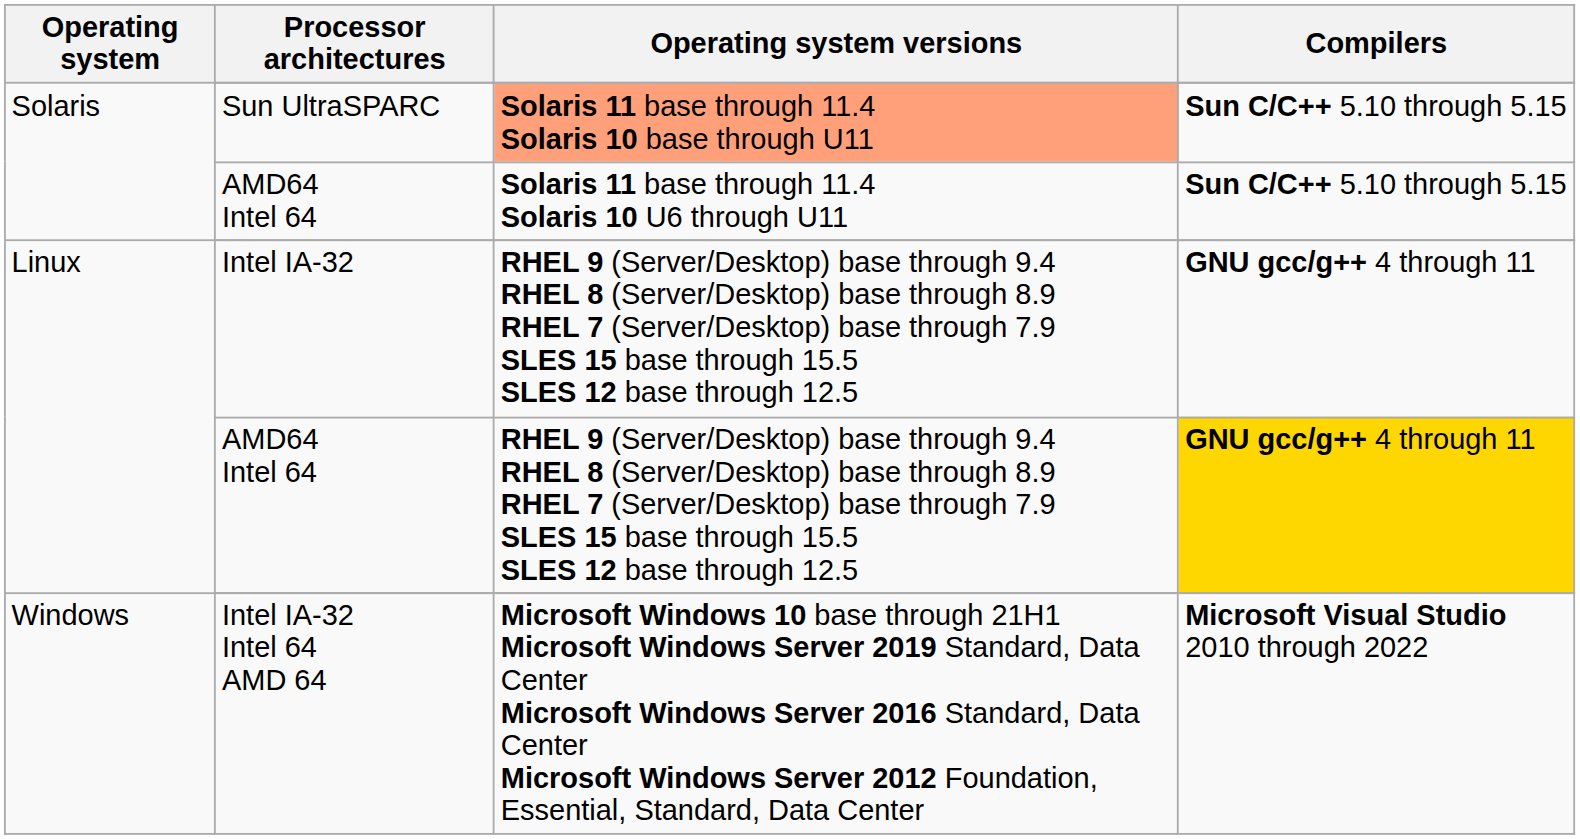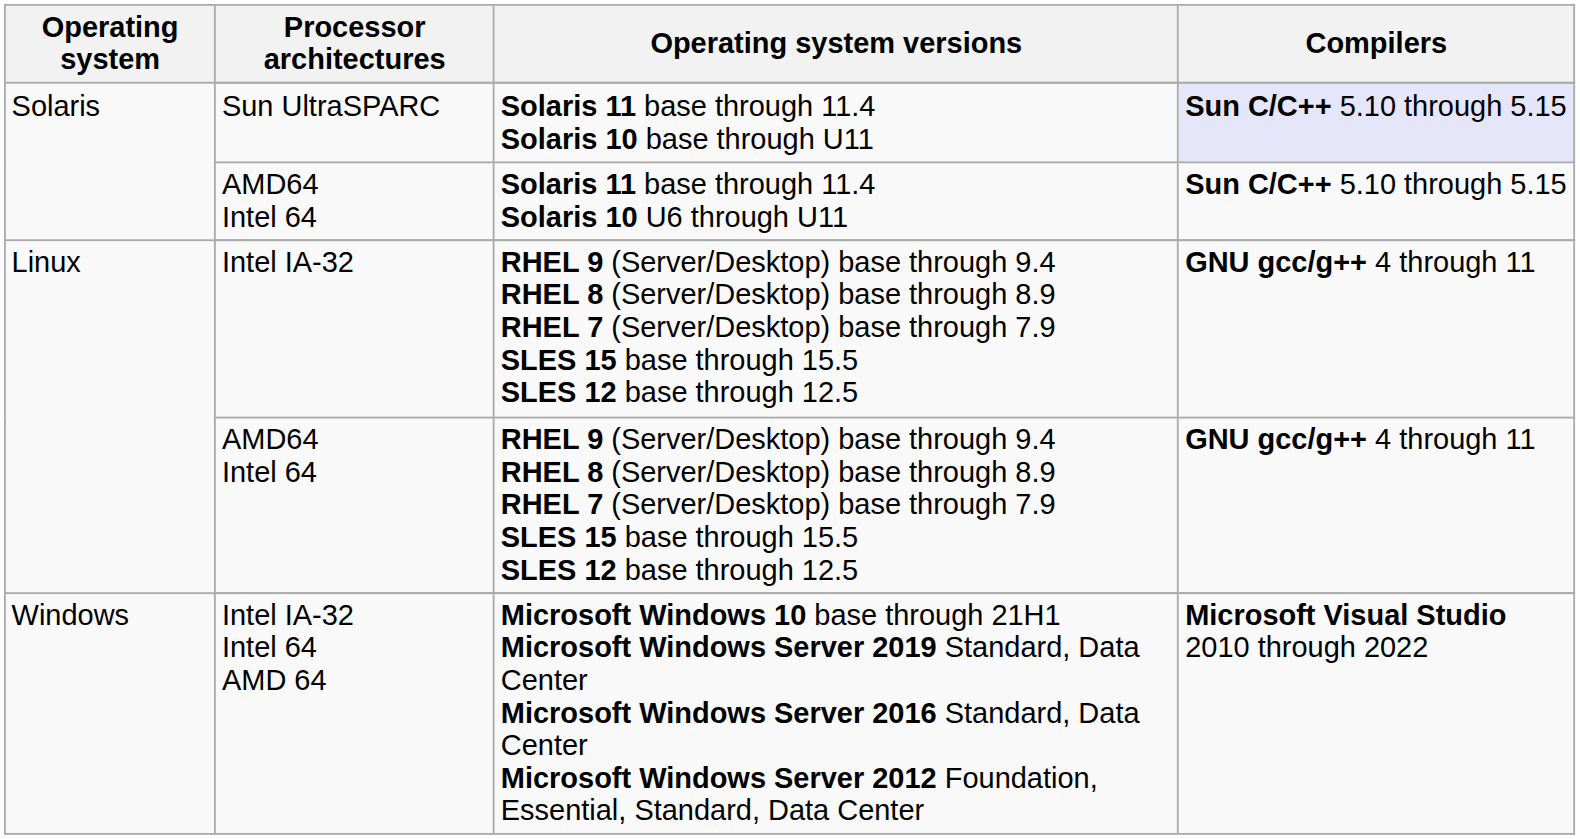(688, 122) lightsalmon background -> (688, 122) no background
(1376, 105) no background -> (1376, 105) lavender background
(1360, 439) gold background -> (1360, 439) no background
